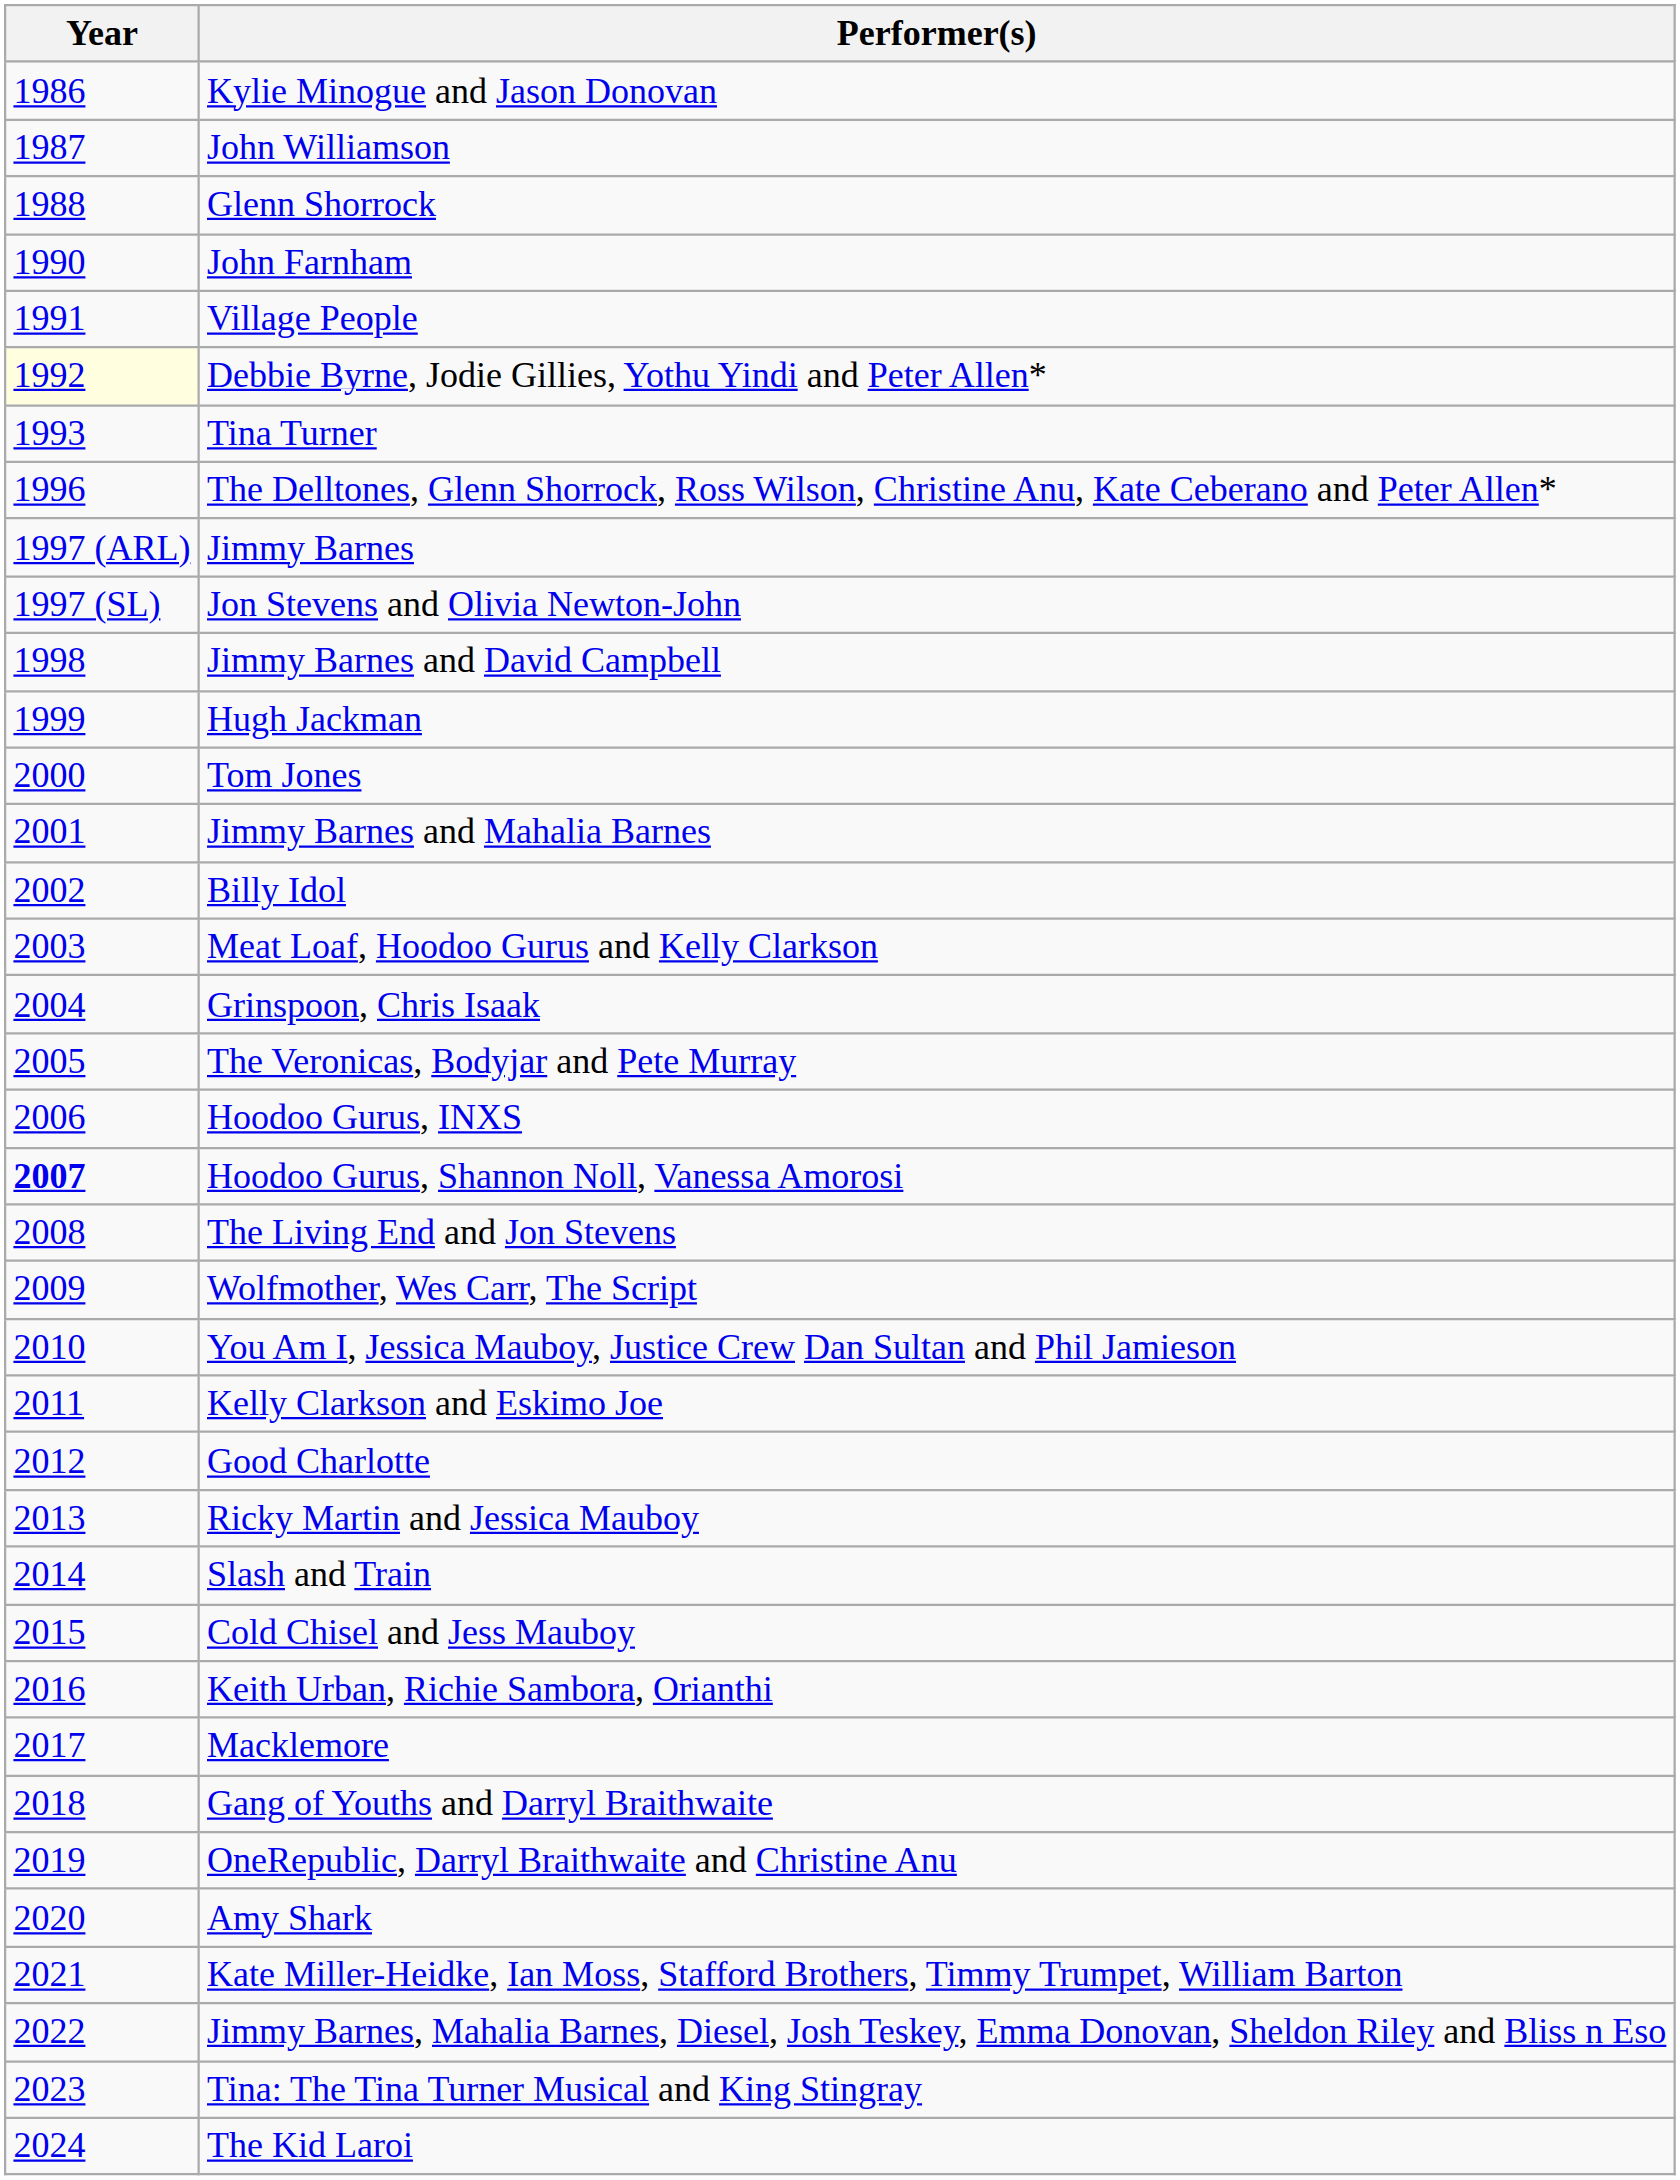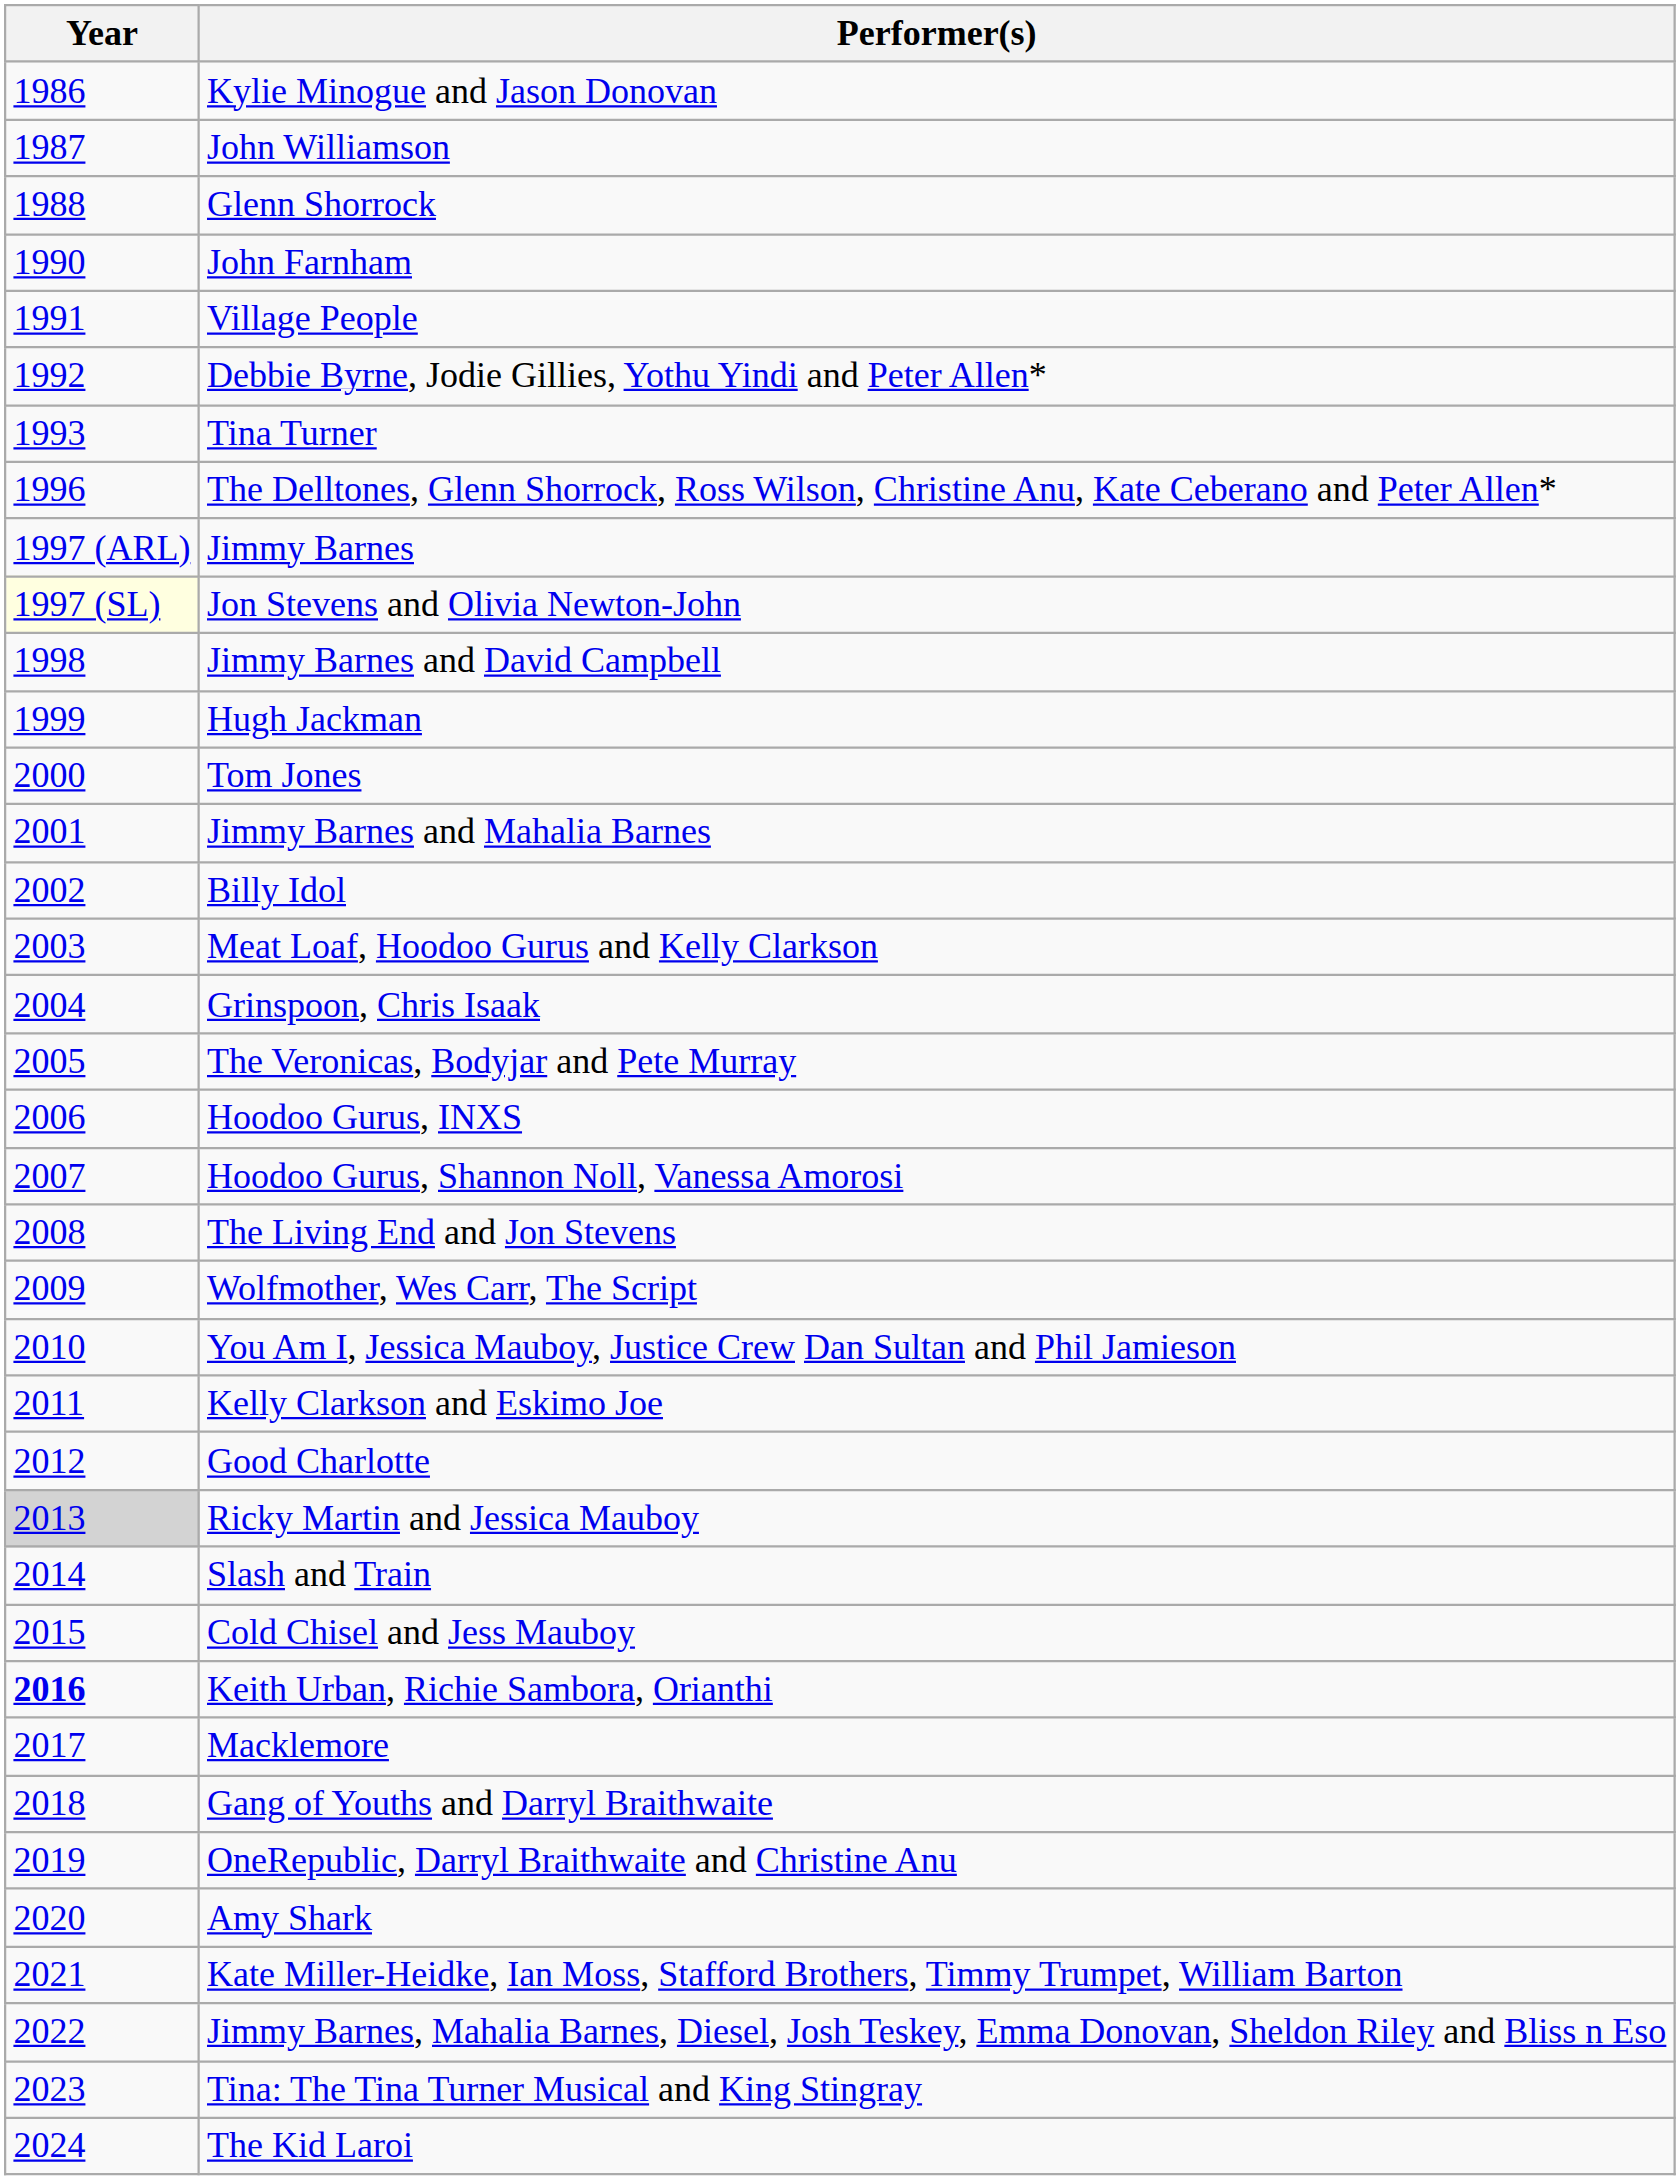(49, 375) lightyellow background -> (49, 375) no background
(87, 603) no background -> (87, 603) lightyellow background
(49, 1174) bold -> (49, 1174) normal
(49, 1517) no background -> (49, 1517) lightgrey background
(49, 1688) normal -> (49, 1688) bold
